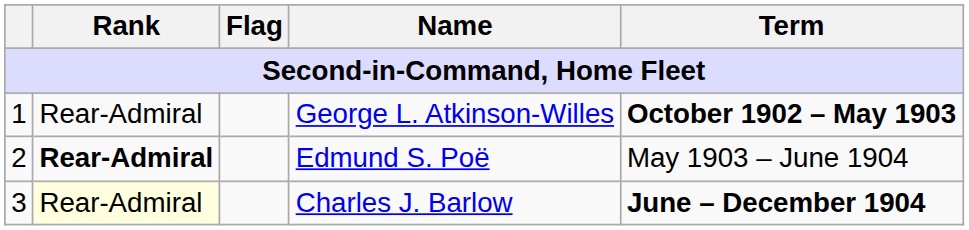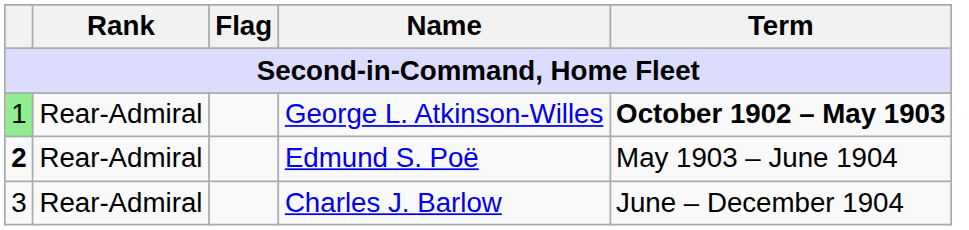(19, 114) no background -> (19, 114) lightgreen background
(19, 158) normal -> (19, 158) bold
(126, 158) bold -> (121, 158) normal
(121, 202) lightyellow background -> (121, 202) no background
(776, 202) bold -> (760, 202) normal
